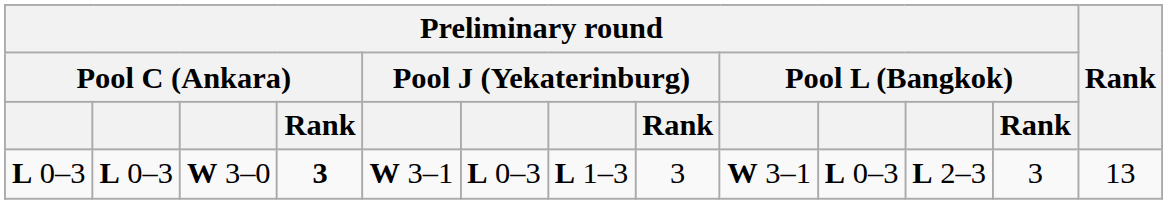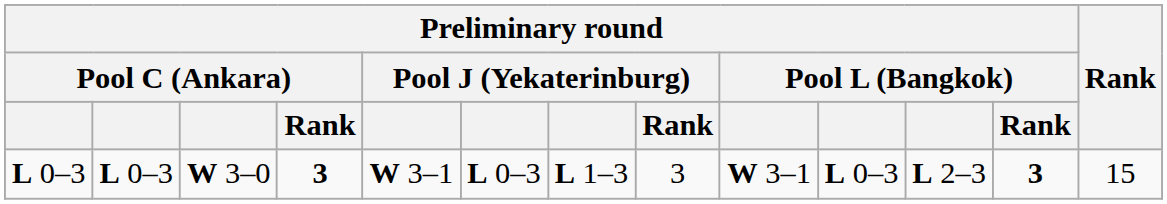(1035, 173) normal -> (1035, 173) bold
(1120, 173) 13 -> (1120, 173) 15
